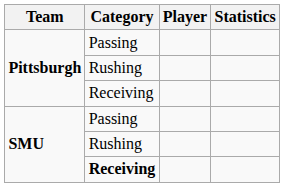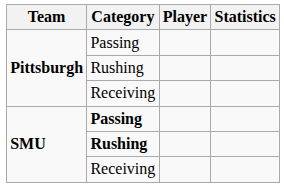(113, 118) normal -> (116, 118) bold
(115, 144) normal -> (119, 144) bold
(122, 169) bold -> (123, 169) normal
